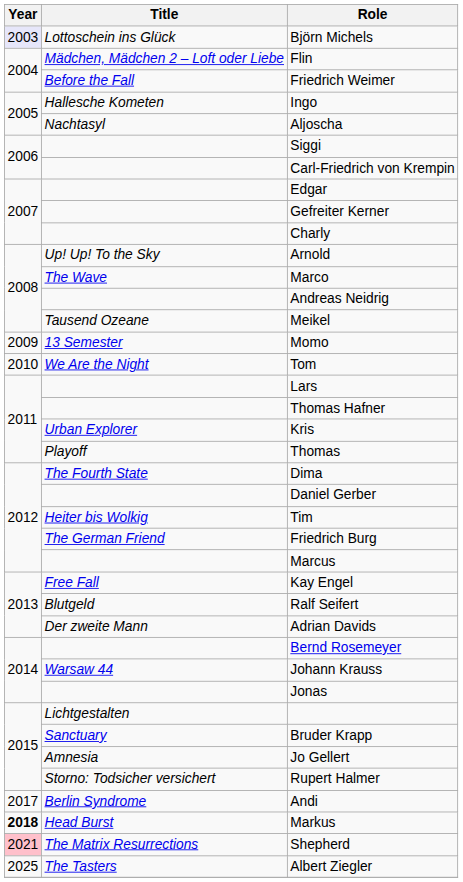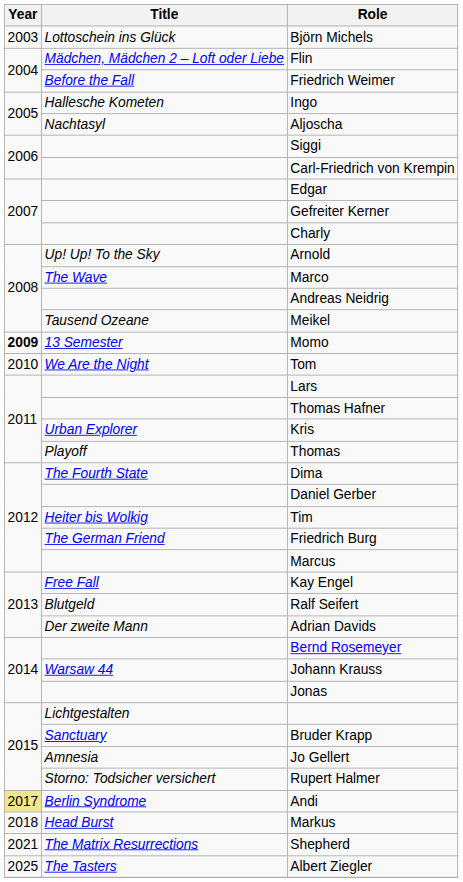(23, 37) lavender background -> (23, 37) no background
(23, 342) normal -> (23, 342) bold
(23, 801) no background -> (23, 801) khaki background
(23, 822) bold -> (23, 822) normal
(23, 844) pink background -> (23, 844) no background
